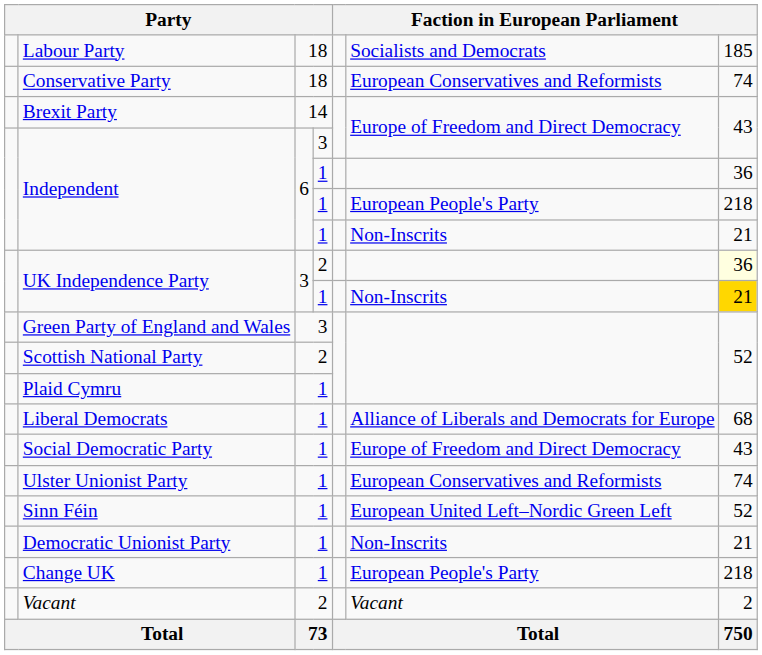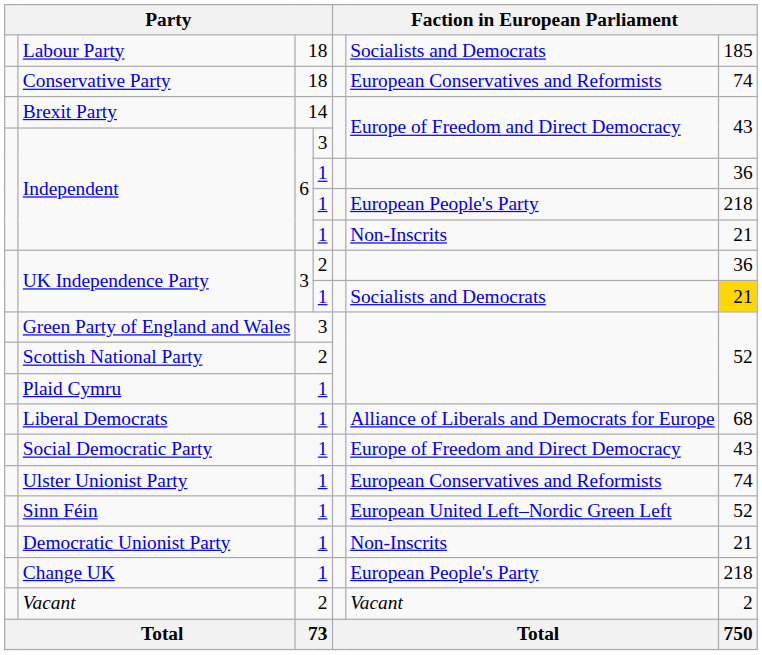(743, 265) lightyellow background -> (743, 265) no background
(399, 296) Non-Inscrits -> (448, 296) Socialists and Democrats
